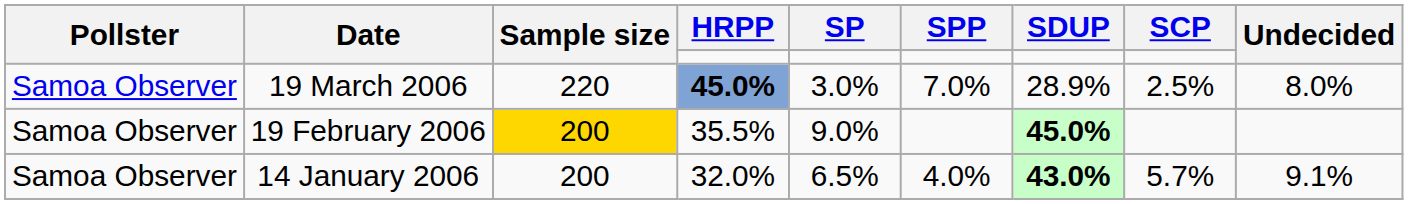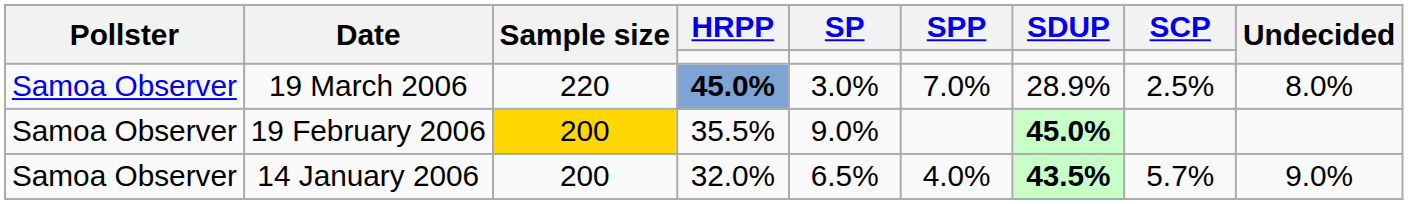(1068, 176) 43.0% -> (1068, 176) 43.5%
(1319, 176) 9.1% -> (1319, 176) 9.0%
